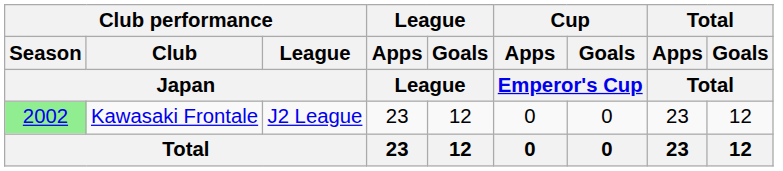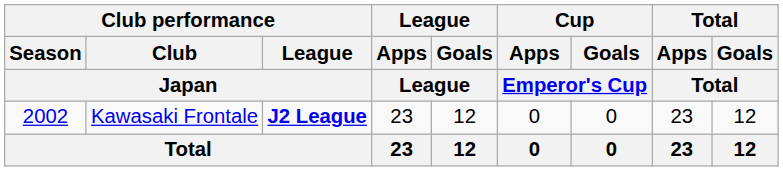(45, 117) lightgreen background -> (45, 117) no background
(315, 117) normal -> (317, 117) bold
